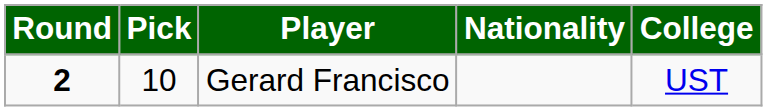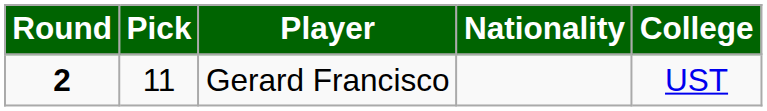(159, 79) 10 -> (159, 79) 11
